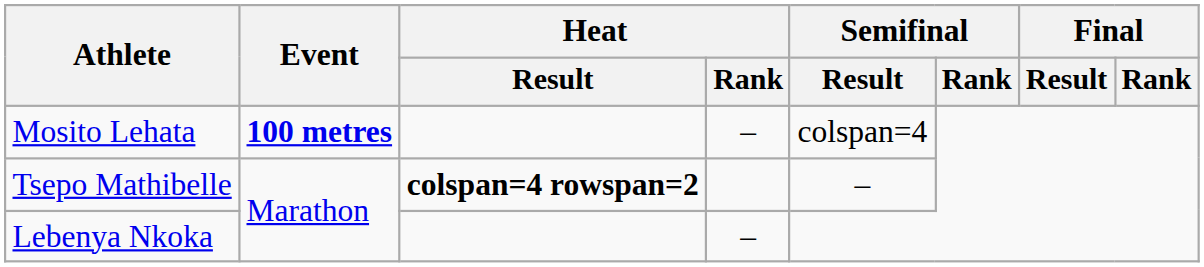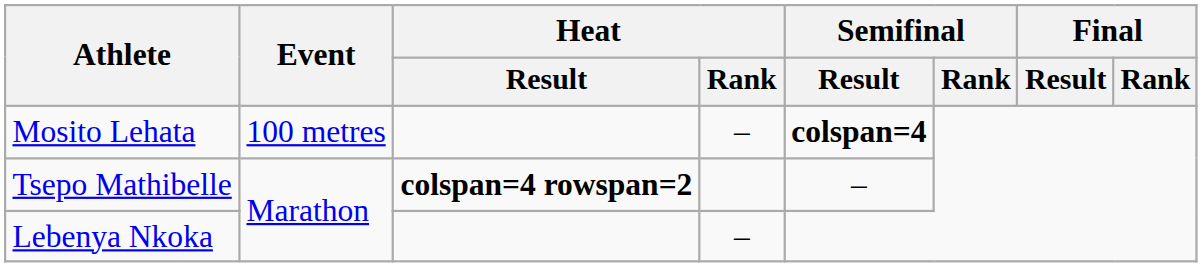(319, 132) bold -> (316, 132) normal
(862, 132) normal -> (859, 132) bold
